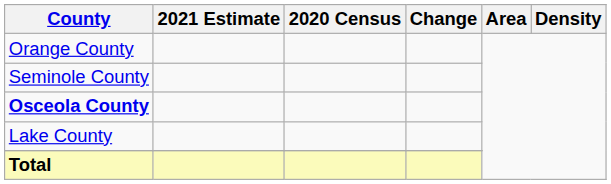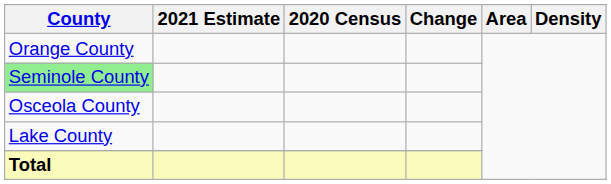(79, 77) no background -> (79, 77) lightgreen background
(79, 106) bold -> (74, 106) normal
